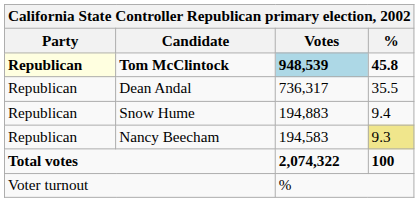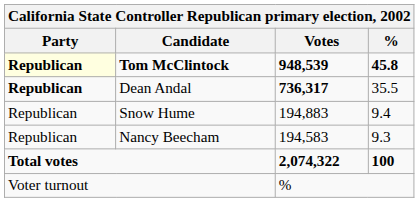(304, 64) lightblue background -> (304, 64) no background
(43, 88) normal -> (45, 88) bold
(304, 88) normal -> (304, 88) bold
(381, 137) khaki background -> (381, 137) no background
